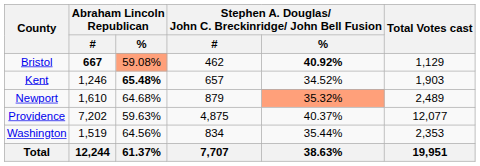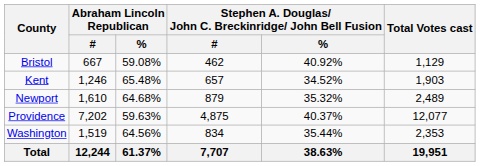(93, 62) bold -> (93, 62) normal
(142, 62) lightsalmon background -> (142, 62) no background
(323, 62) bold -> (323, 62) normal
(142, 80) bold -> (142, 80) normal
(323, 98) lightsalmon background -> (323, 98) no background
